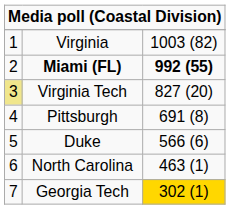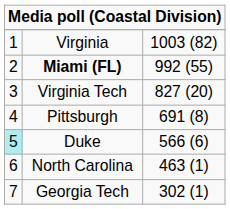(184, 67) bold -> (184, 67) normal
(13, 92) khaki background -> (13, 92) no background
(13, 141) no background -> (13, 141) paleturquoise background
(184, 191) gold background -> (184, 191) no background
